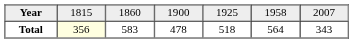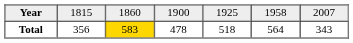(81, 29) lightyellow background -> (81, 29) no background
(130, 29) no background -> (130, 29) gold background
